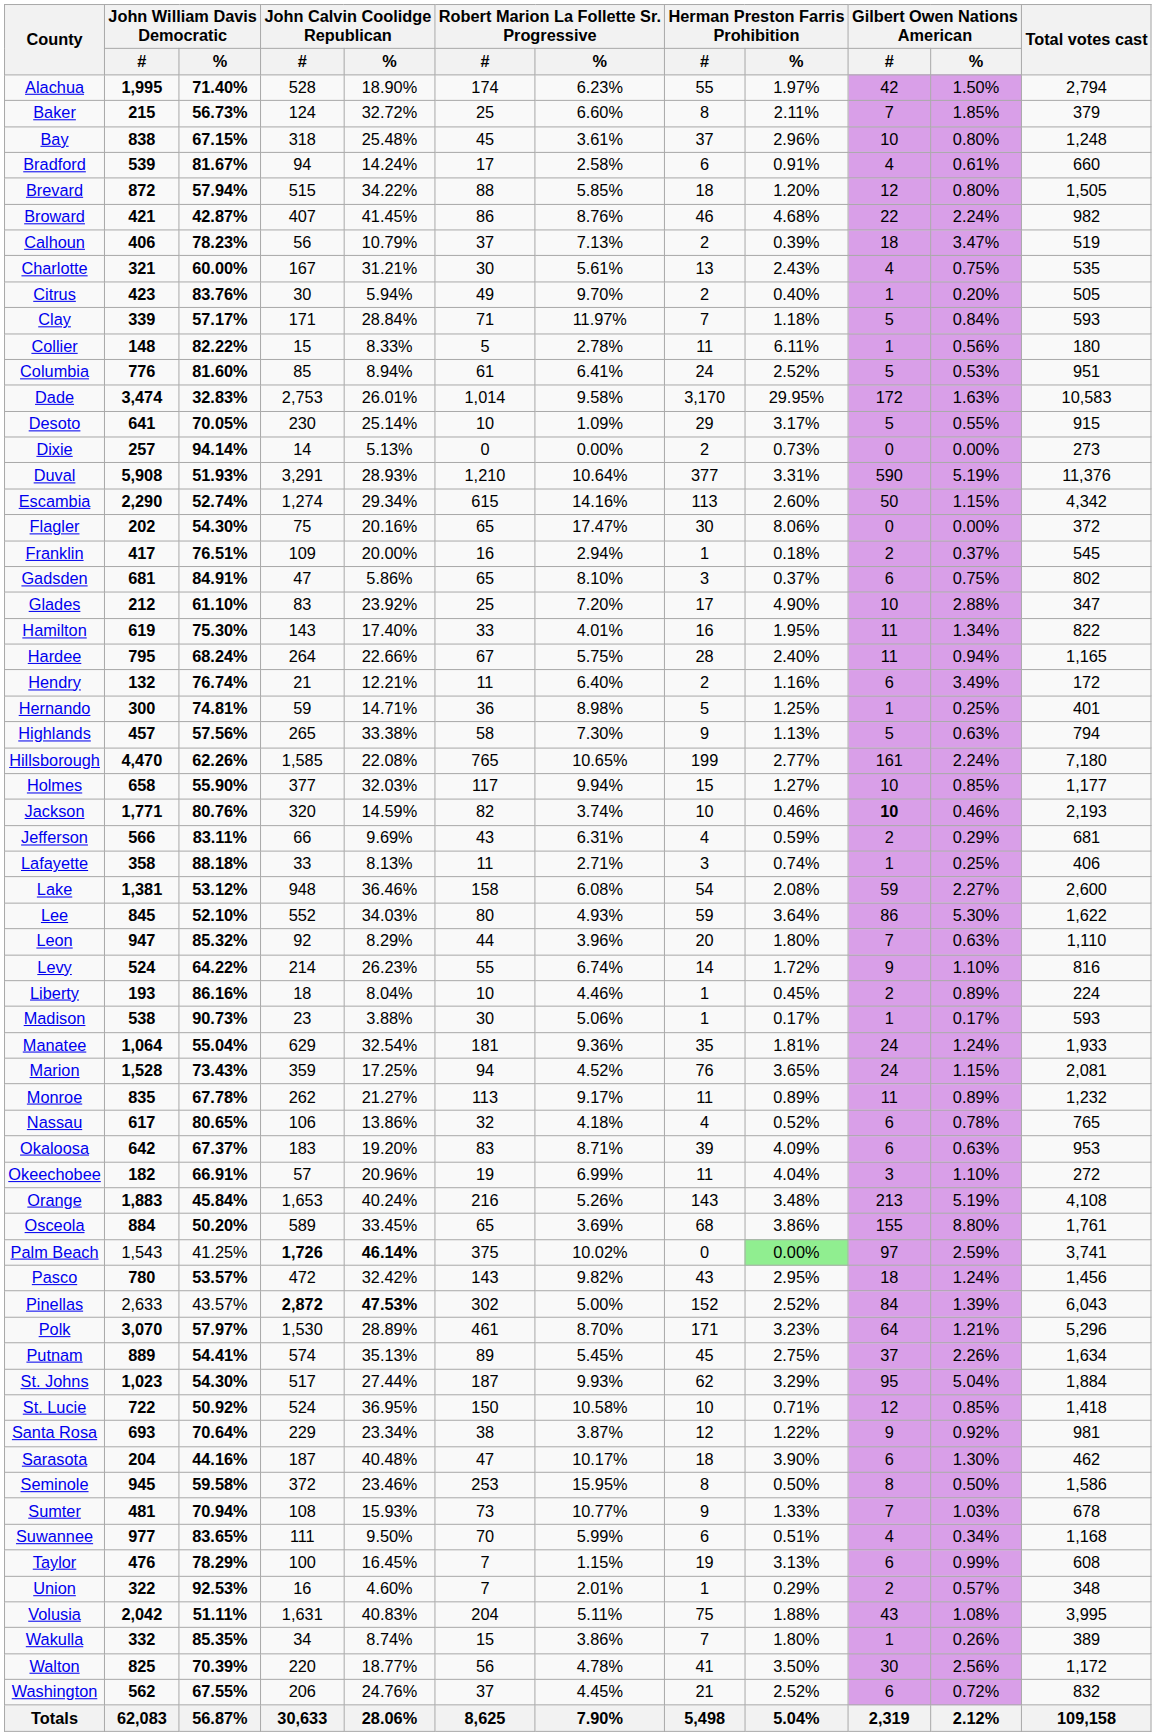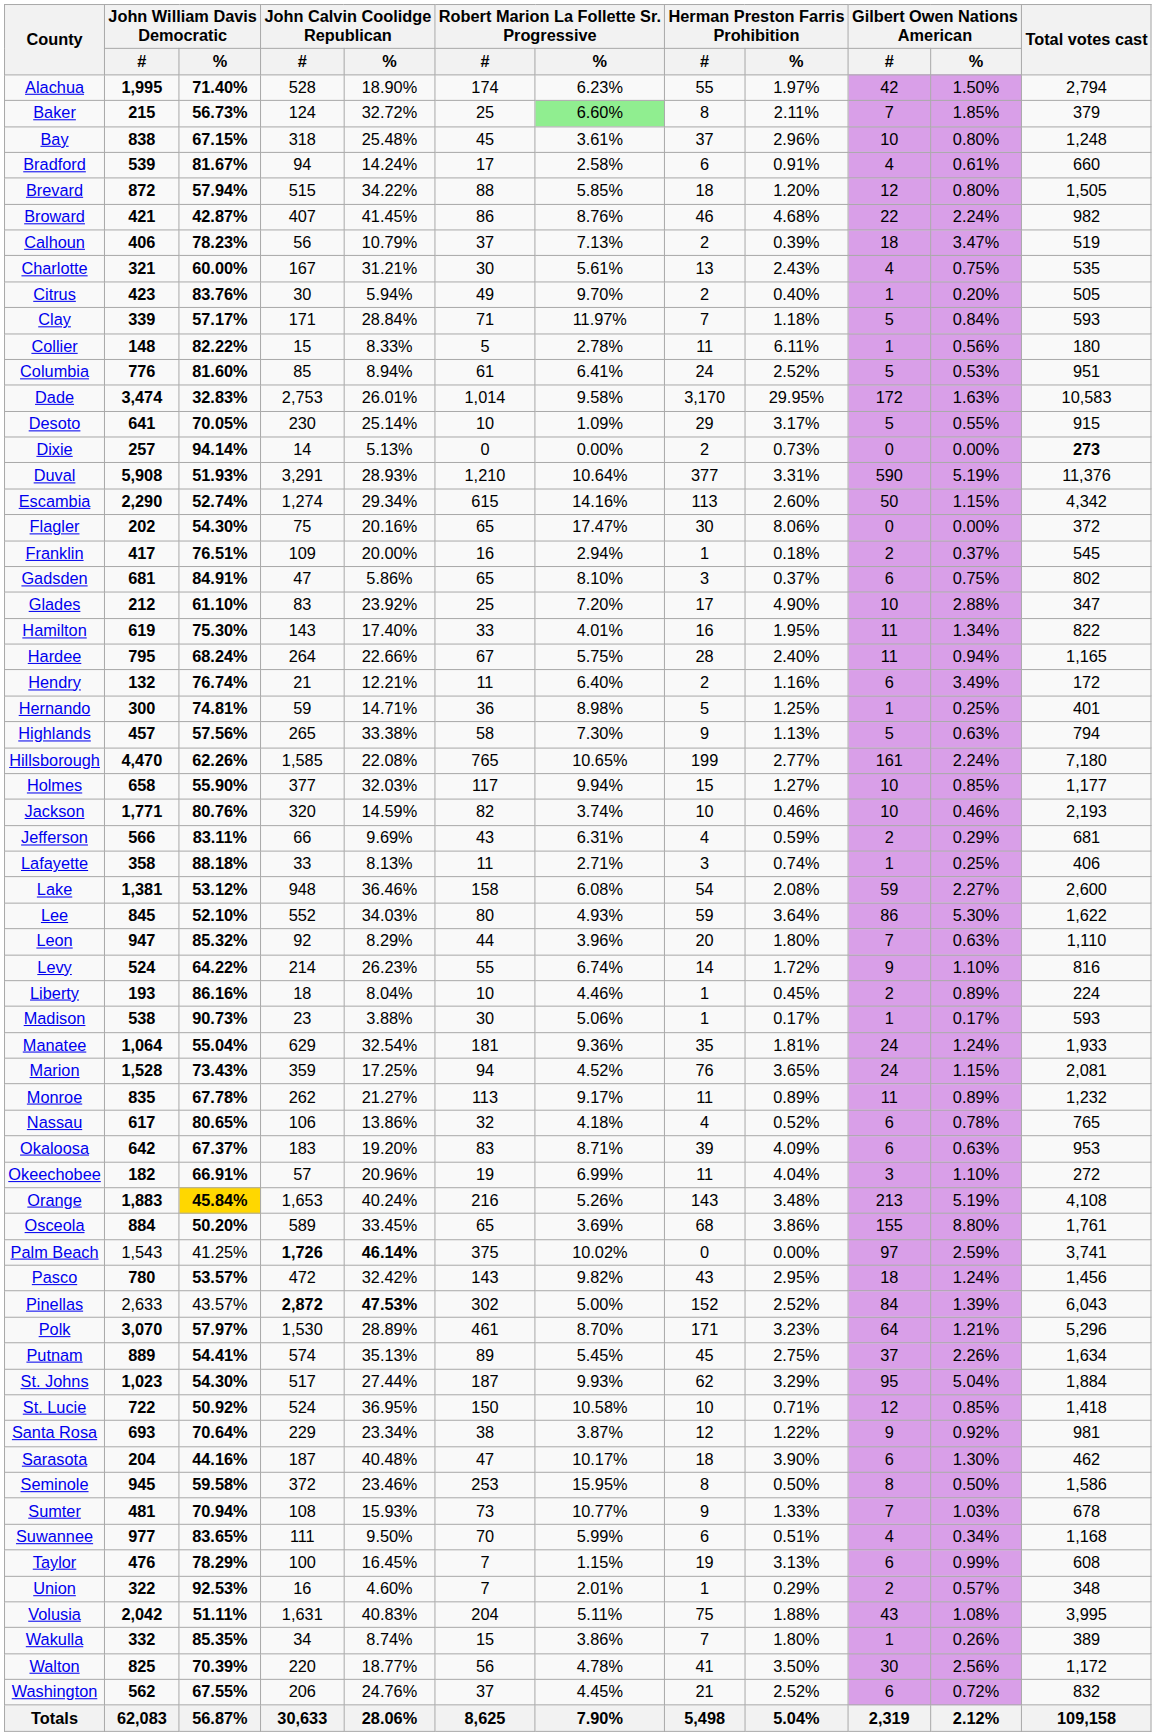(600, 113) no background -> (600, 113) lightgreen background
(1087, 449) normal -> (1087, 449) bold
(889, 812) bold -> (889, 812) normal
(220, 1200) no background -> (220, 1200) gold background
(796, 1252) lightgreen background -> (796, 1252) no background
